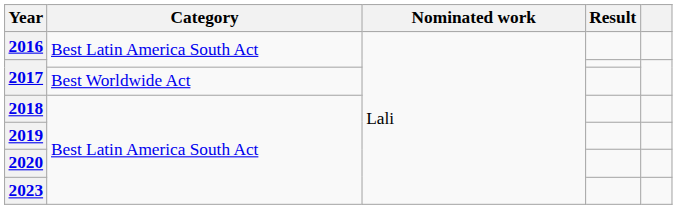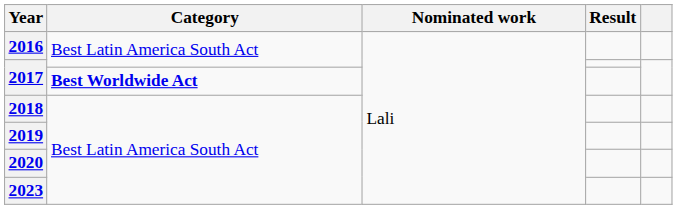(121, 80) normal -> (124, 80) bold
